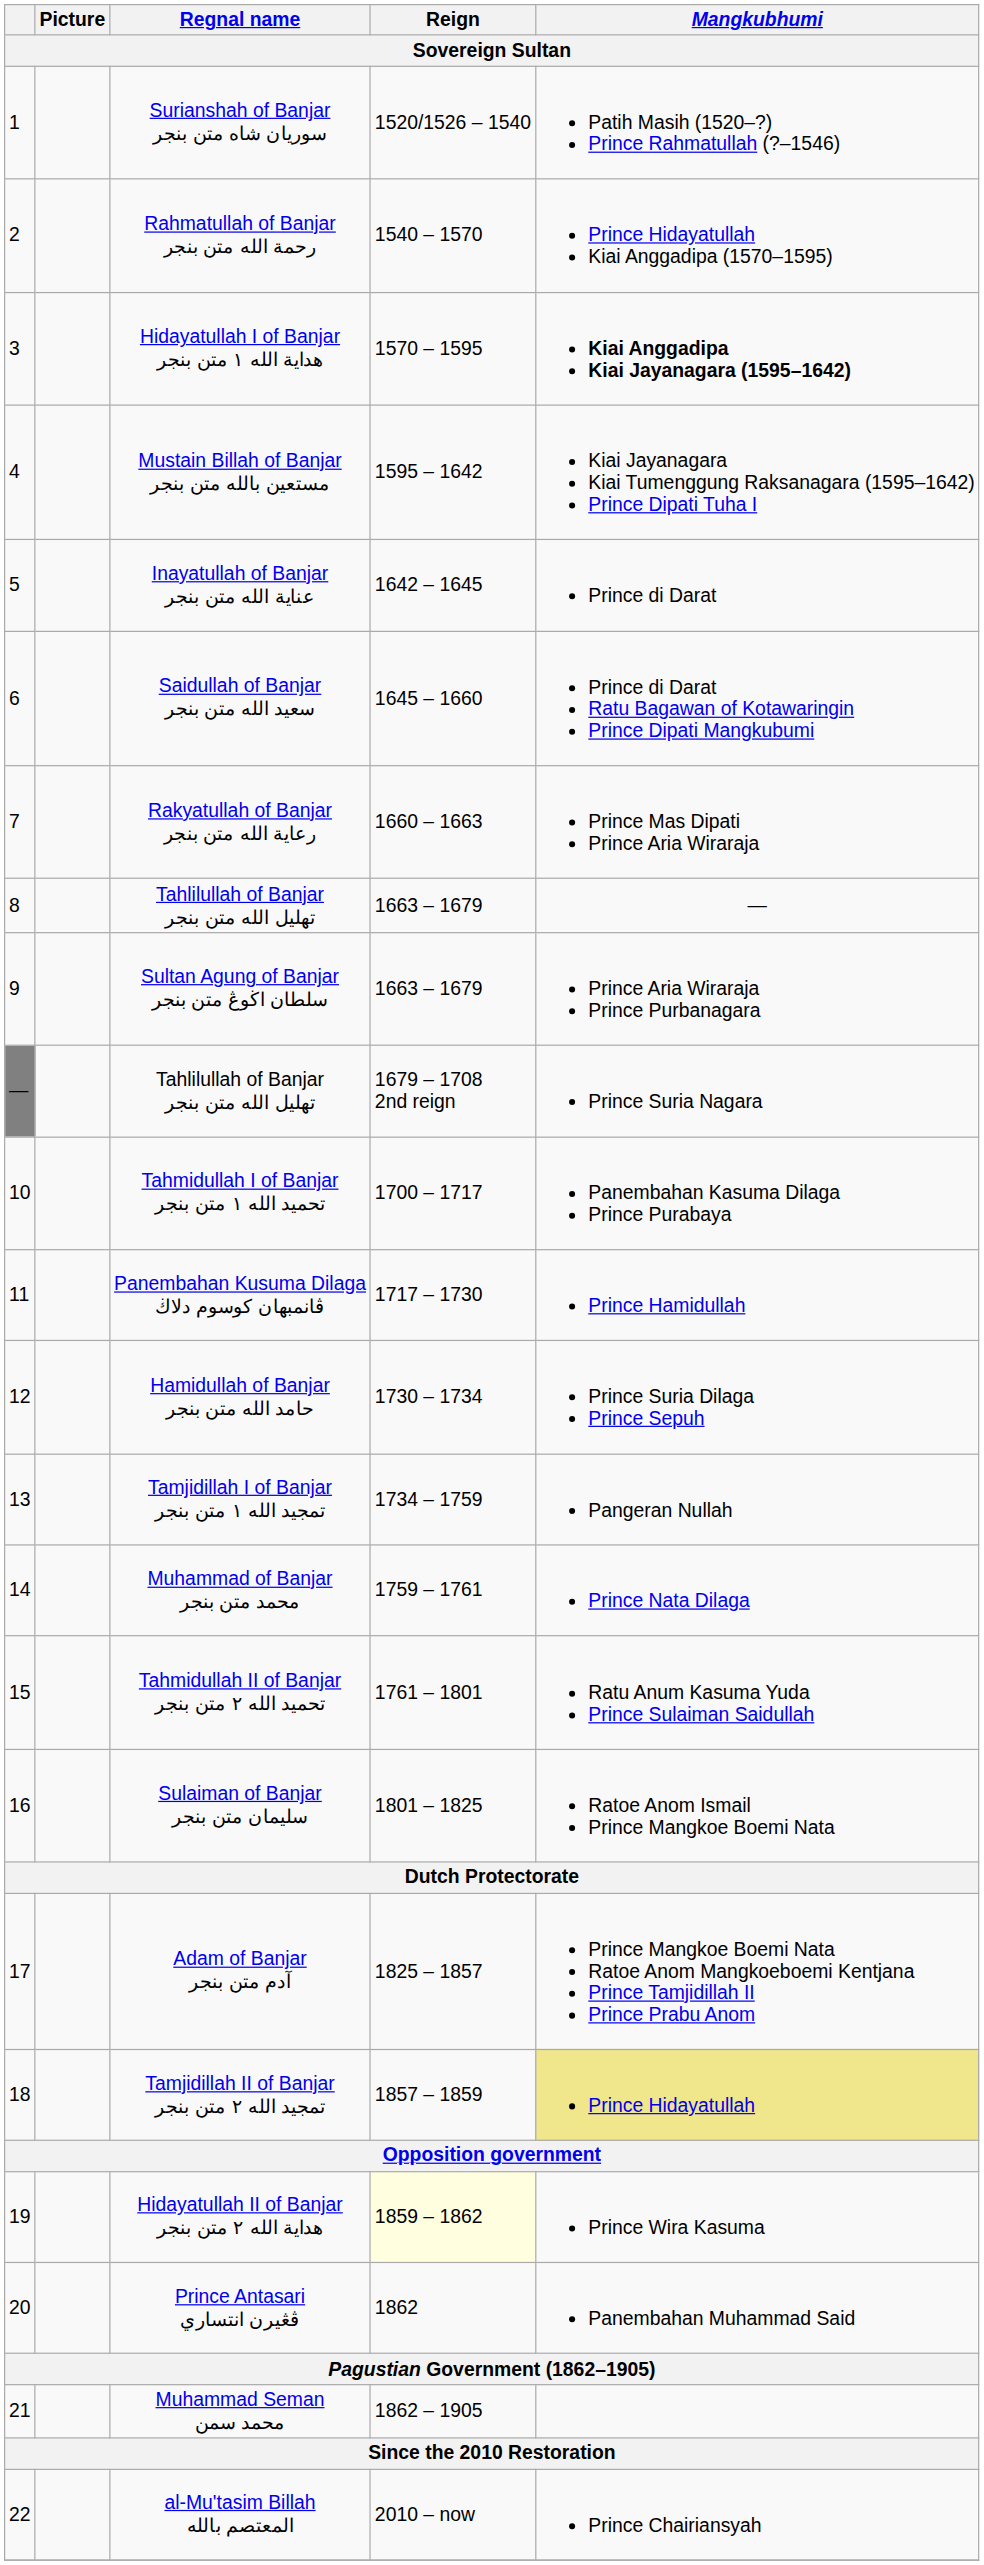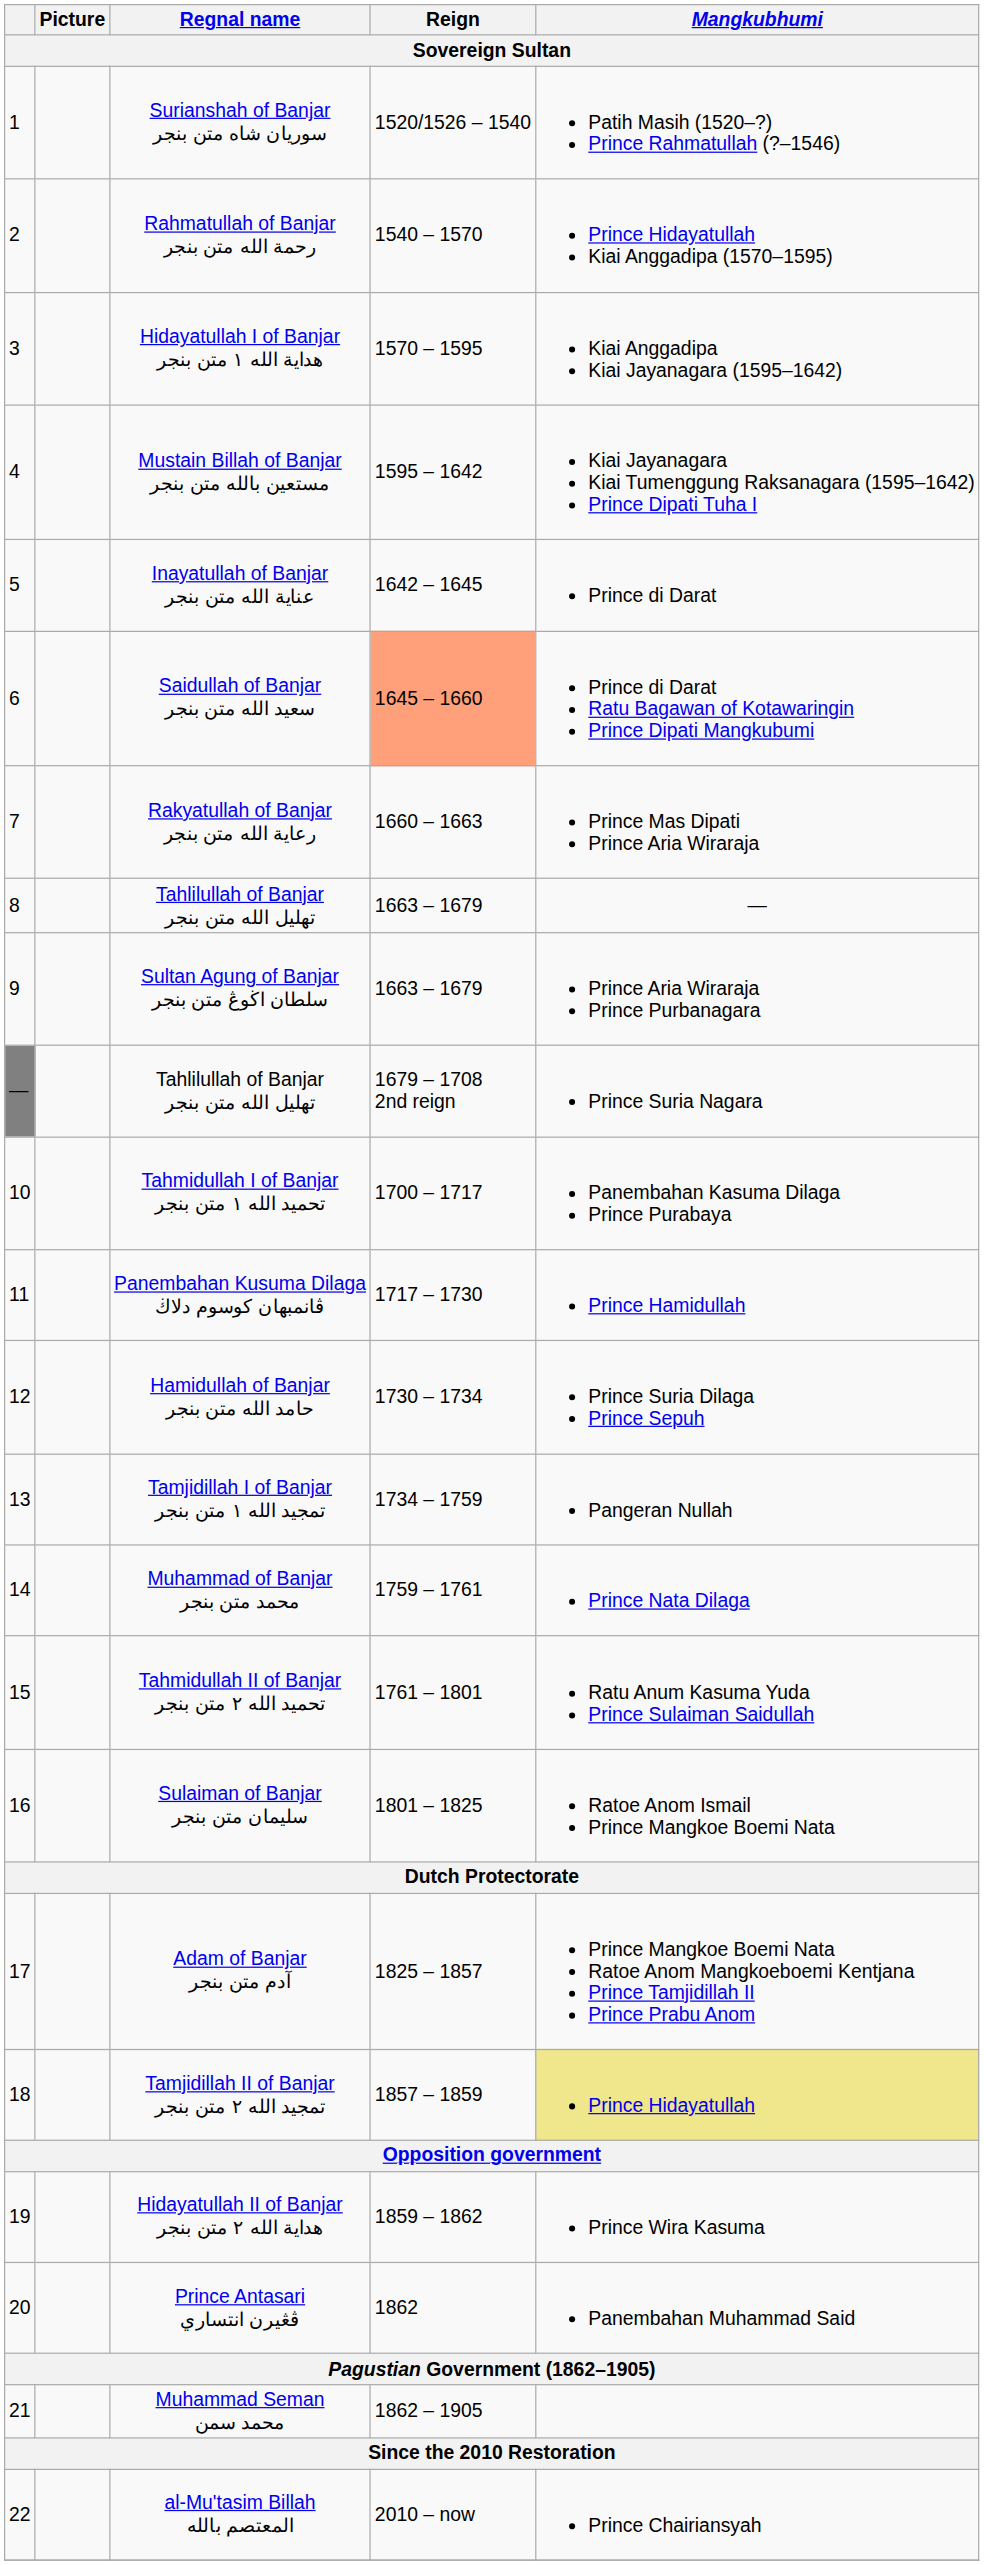(757, 359) bold -> (757, 359) normal
(429, 698) no background -> (429, 698) lightsalmon background
(429, 2216) lightyellow background -> (429, 2216) no background
